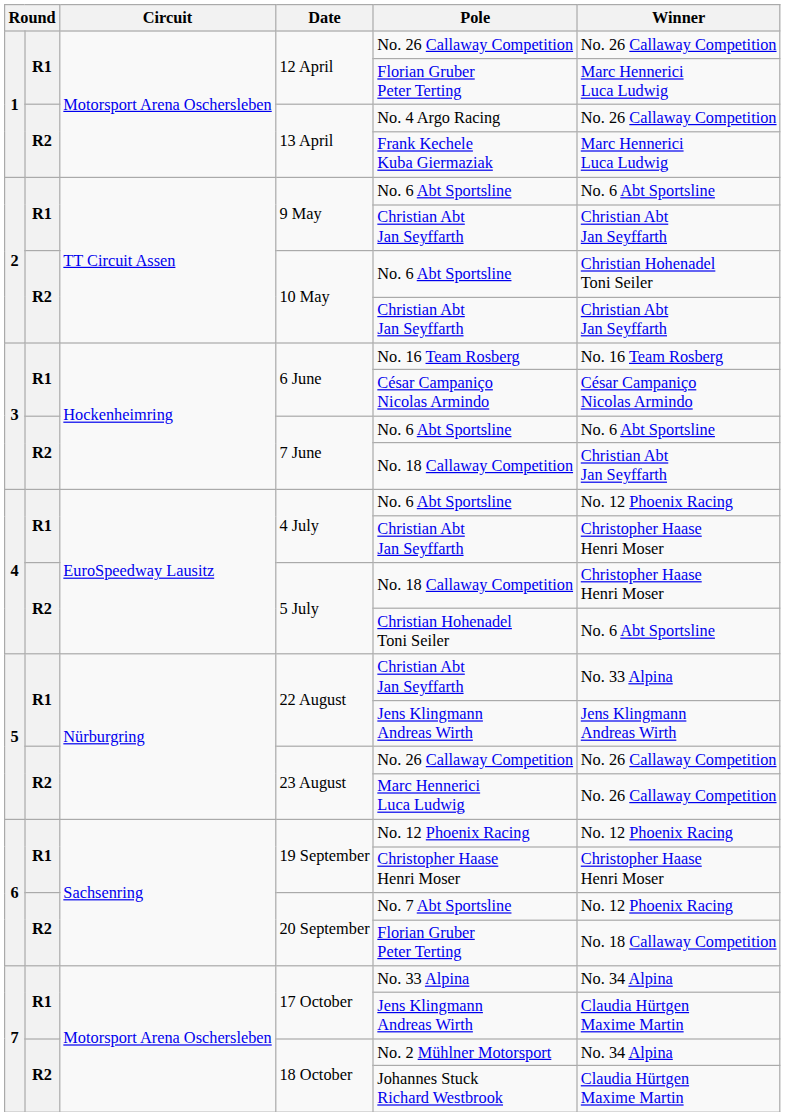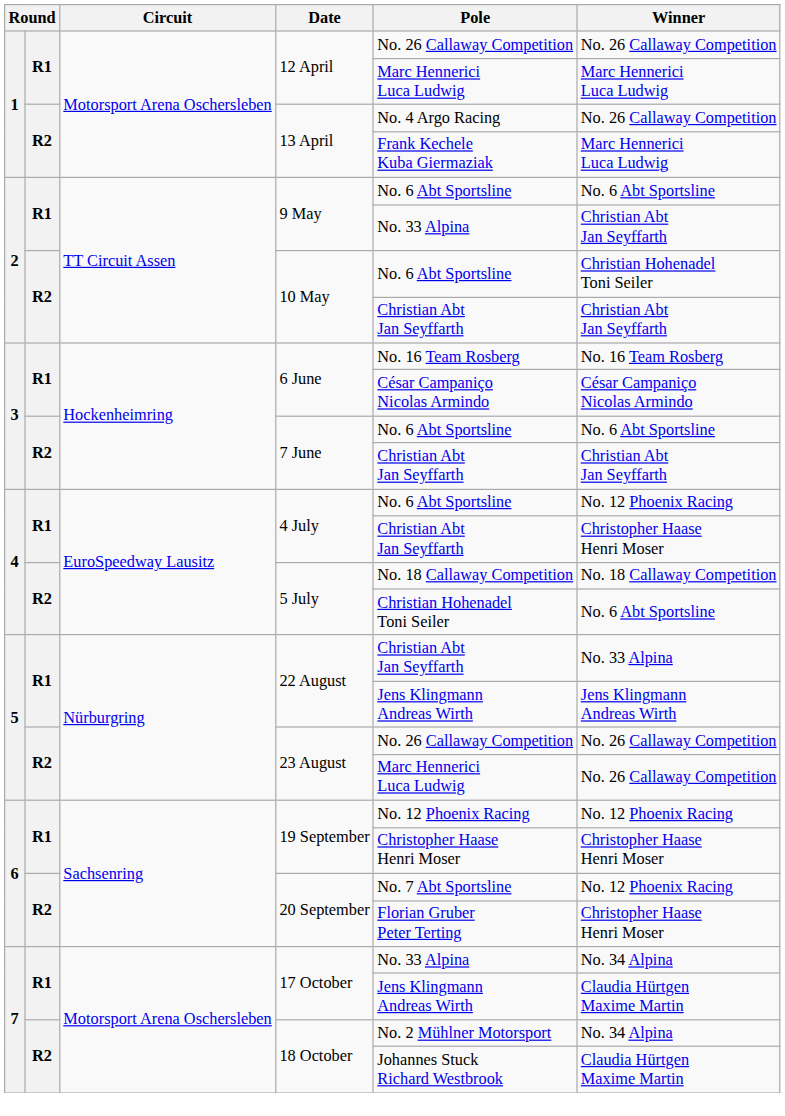(426, 81) Florian Gruber Peter Terting -> (429, 81) Marc Hennerici Luca Ludwig
(421, 227) Christian Abt Jan Seyffarth -> (423, 227) No. 33 Alpina
(475, 465) No. 18 Callaway Competition -> (421, 465) Christian Abt Jan Seyffarth
(641, 584) Christopher Haase Henri Moser -> (679, 575) No. 18 Callaway Competition
(679, 942) No. 18 Callaway Competition -> (641, 922) Christopher Haase Henri Moser
